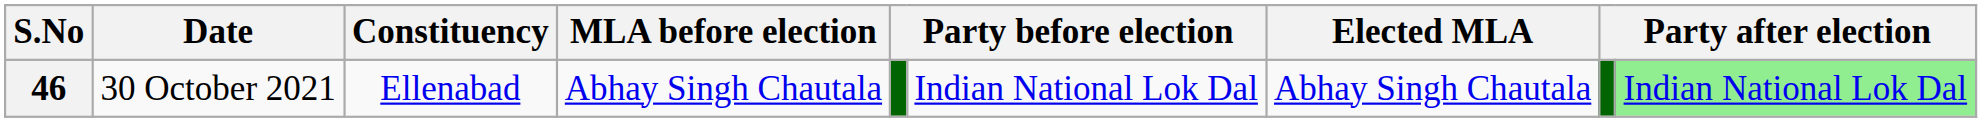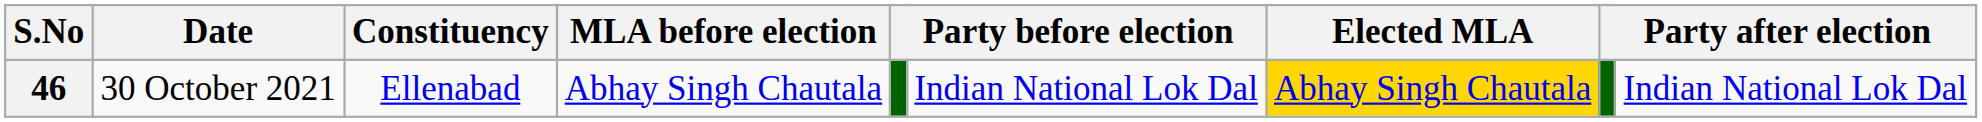(1433, 87) no background -> (1433, 87) gold background
(1795, 87) lightgreen background -> (1795, 87) no background
